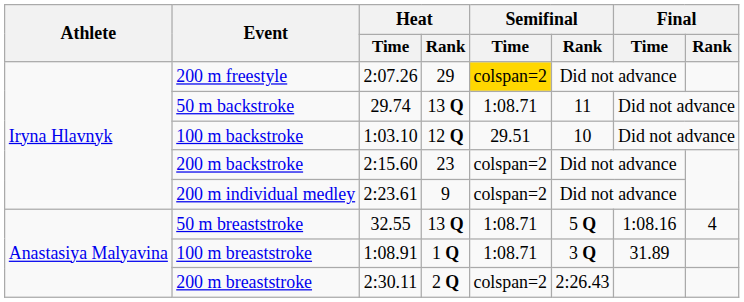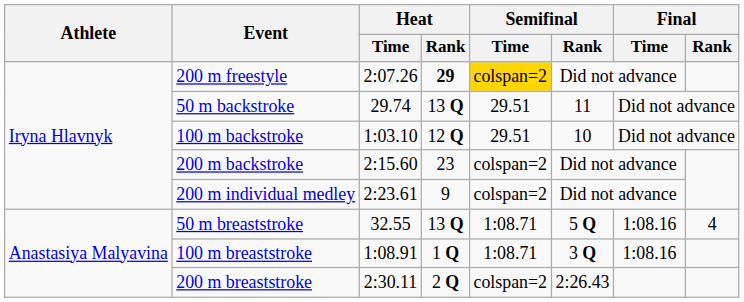(446, 76) normal -> (446, 76) bold
(510, 106) 1:08.71 -> (510, 106) 29.51
(649, 253) 31.89 -> (649, 253) 1:08.16
